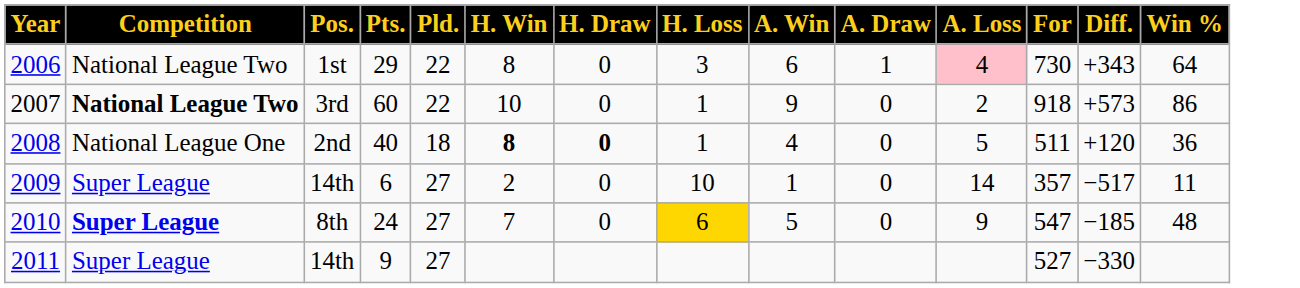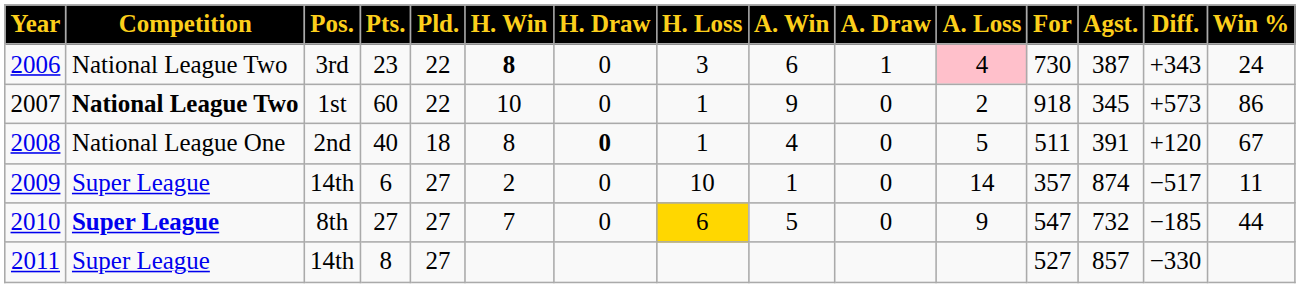+ column: (1111, 24)
(332, 63) 1st -> (332, 63) 3rd
(386, 63) 29 -> (386, 63) 23
(509, 63) normal -> (509, 63) bold
(1185, 63) 64 -> (1251, 63) 24
(332, 103) 3rd -> (332, 103) 1st
(509, 143) bold -> (509, 143) normal
(1185, 143) 36 -> (1251, 143) 67
(386, 222) 24 -> (386, 222) 27
(1185, 222) 48 -> (1251, 222) 44
(386, 261) 9 -> (386, 261) 8
